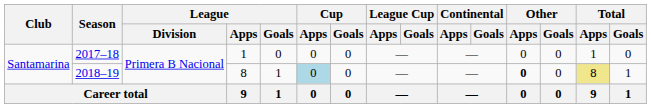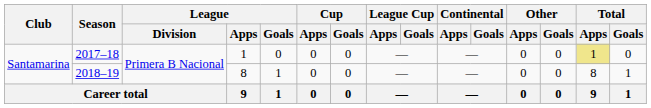(593, 53) no background -> (593, 53) khaki background
(313, 73) lightblue background -> (313, 73) no background
(523, 73) bold -> (523, 73) normal
(593, 73) khaki background -> (593, 73) no background
